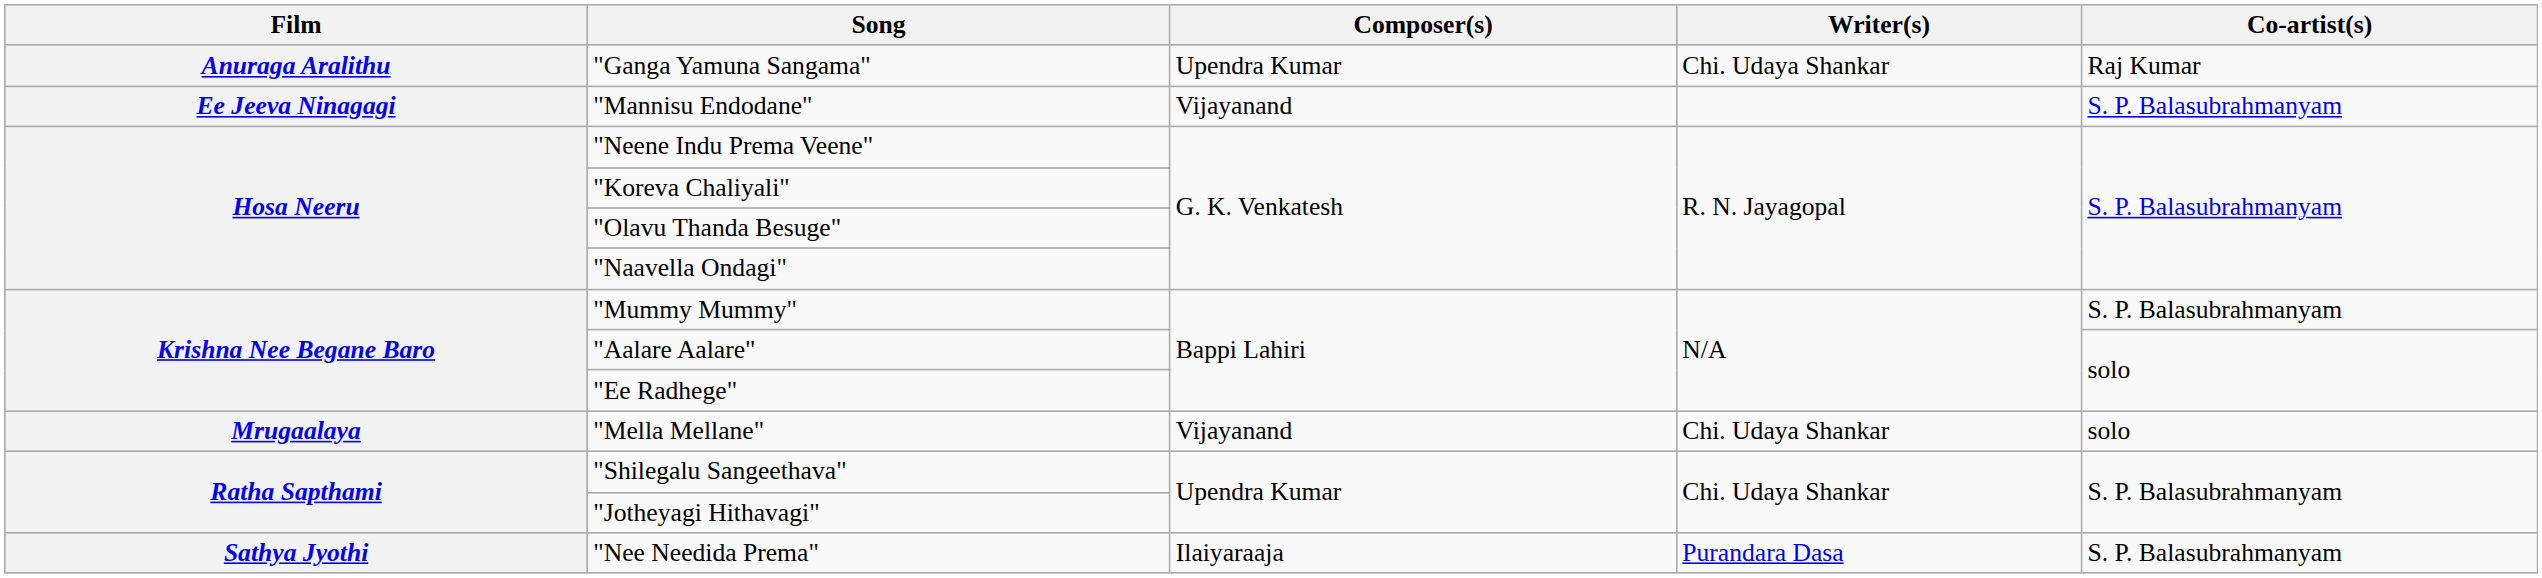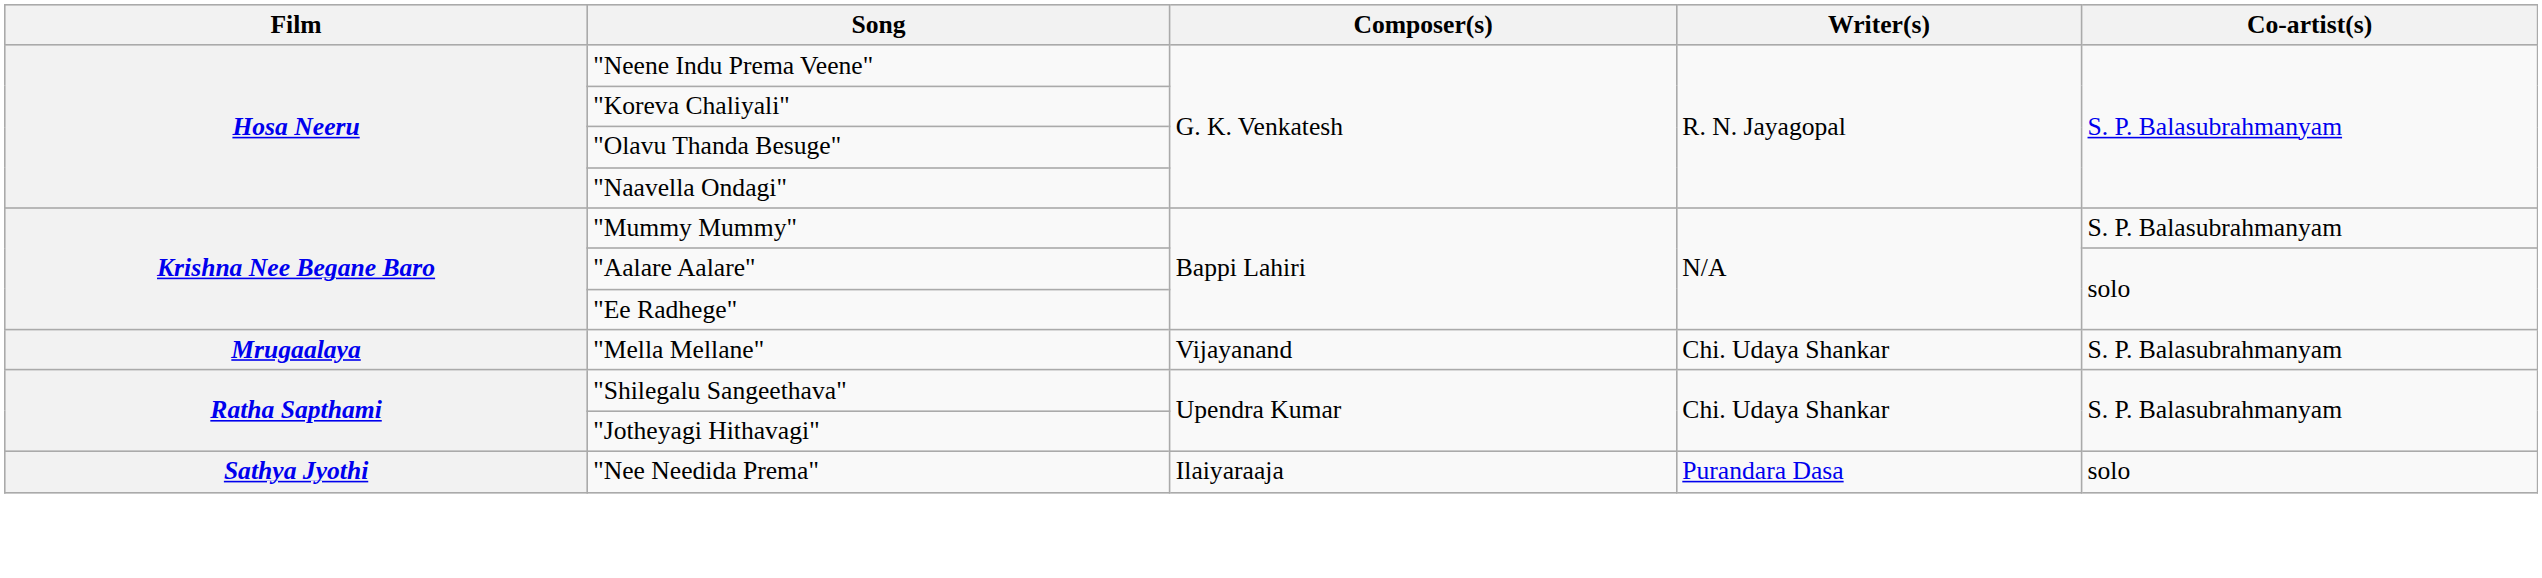- row: (732, 65)
- row: (703, 106)
(2109, 430) solo -> (2215, 349) S. P. Balasubrahmanyam
(2215, 552) S. P. Balasubrahmanyam -> (2109, 471) solo
